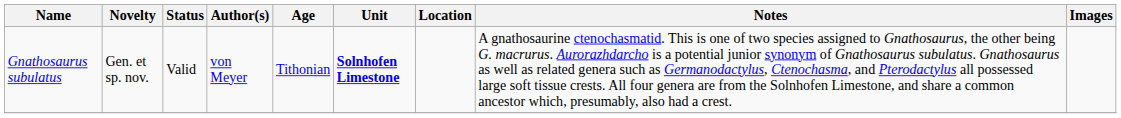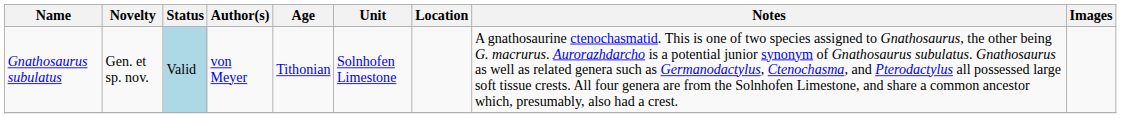(181, 69) no background -> (181, 69) lightblue background
(368, 69) bold -> (367, 69) normal
